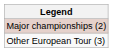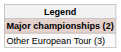(56, 26) normal -> (60, 26) bold
